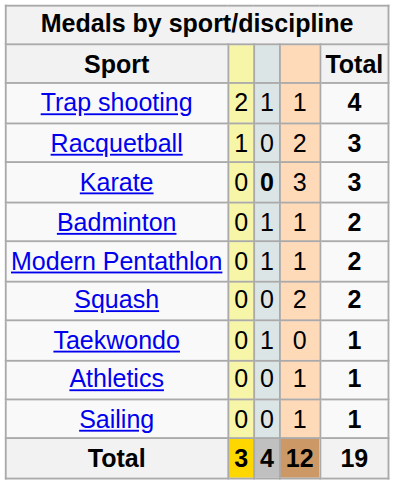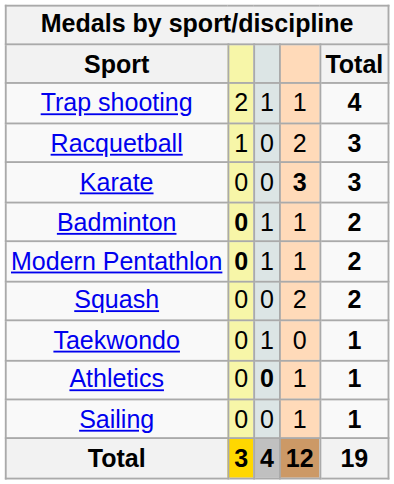(267, 182) bold -> (267, 182) normal
(300, 182) normal -> (300, 182) bold
(241, 222) normal -> (241, 222) bold
(241, 261) normal -> (241, 261) bold
(267, 380) normal -> (267, 380) bold
